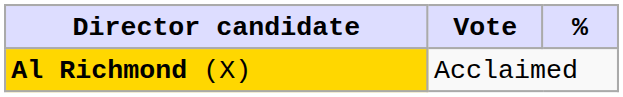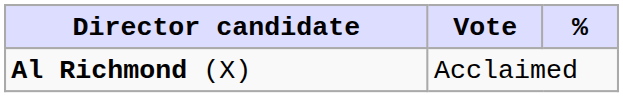(131, 70) gold background -> (131, 70) no background
